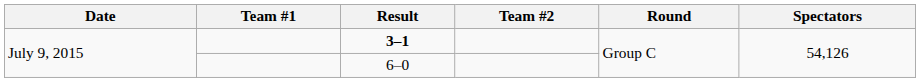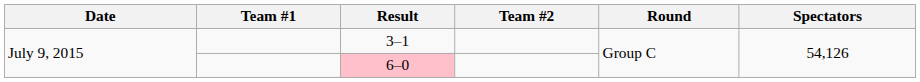(398, 41) bold -> (398, 41) normal
(398, 65) no background -> (398, 65) pink background
